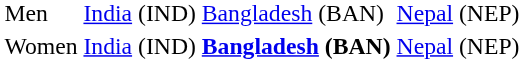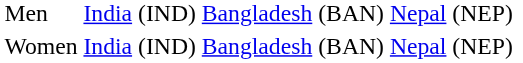(296, 46) bold -> (293, 46) normal
